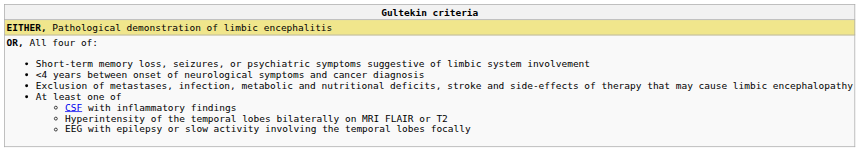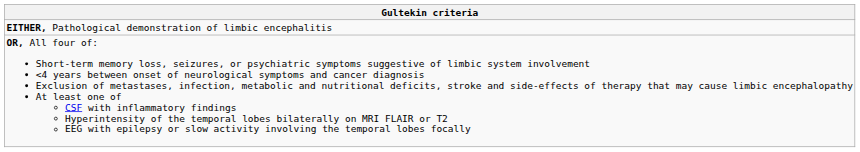(169, 28) khaki background -> (169, 28) no background
